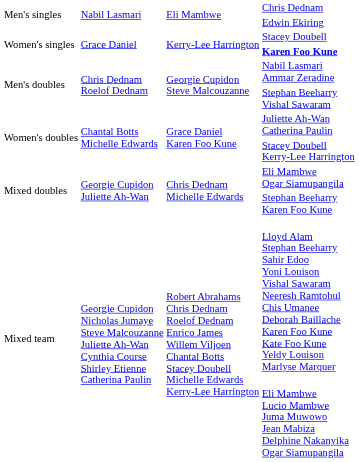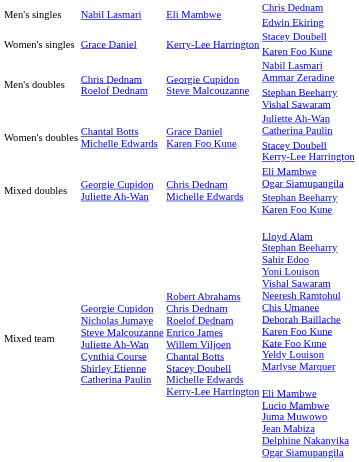(300, 51) bold -> (297, 51) normal
